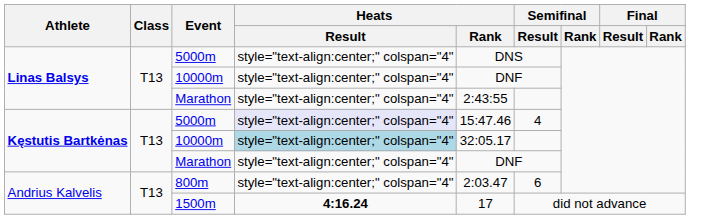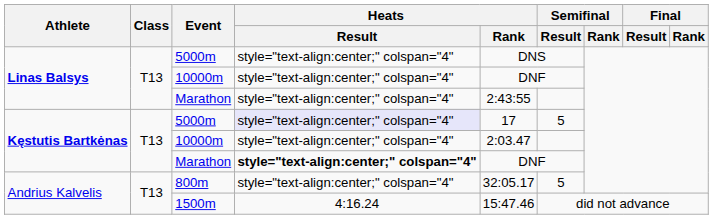(485, 120) 15:47.46 -> (509, 120) 17
(538, 120) 4 -> (561, 120) 5
(345, 141) lightblue background -> (345, 141) no background
(485, 141) 32:05.17 -> (509, 141) 2:03.47
(345, 162) normal -> (357, 162) bold
(485, 183) 2:03.47 -> (509, 183) 32:05.17
(538, 183) 6 -> (561, 183) 5
(345, 204) bold -> (357, 204) normal
(485, 204) 17 -> (509, 204) 15:47.46
